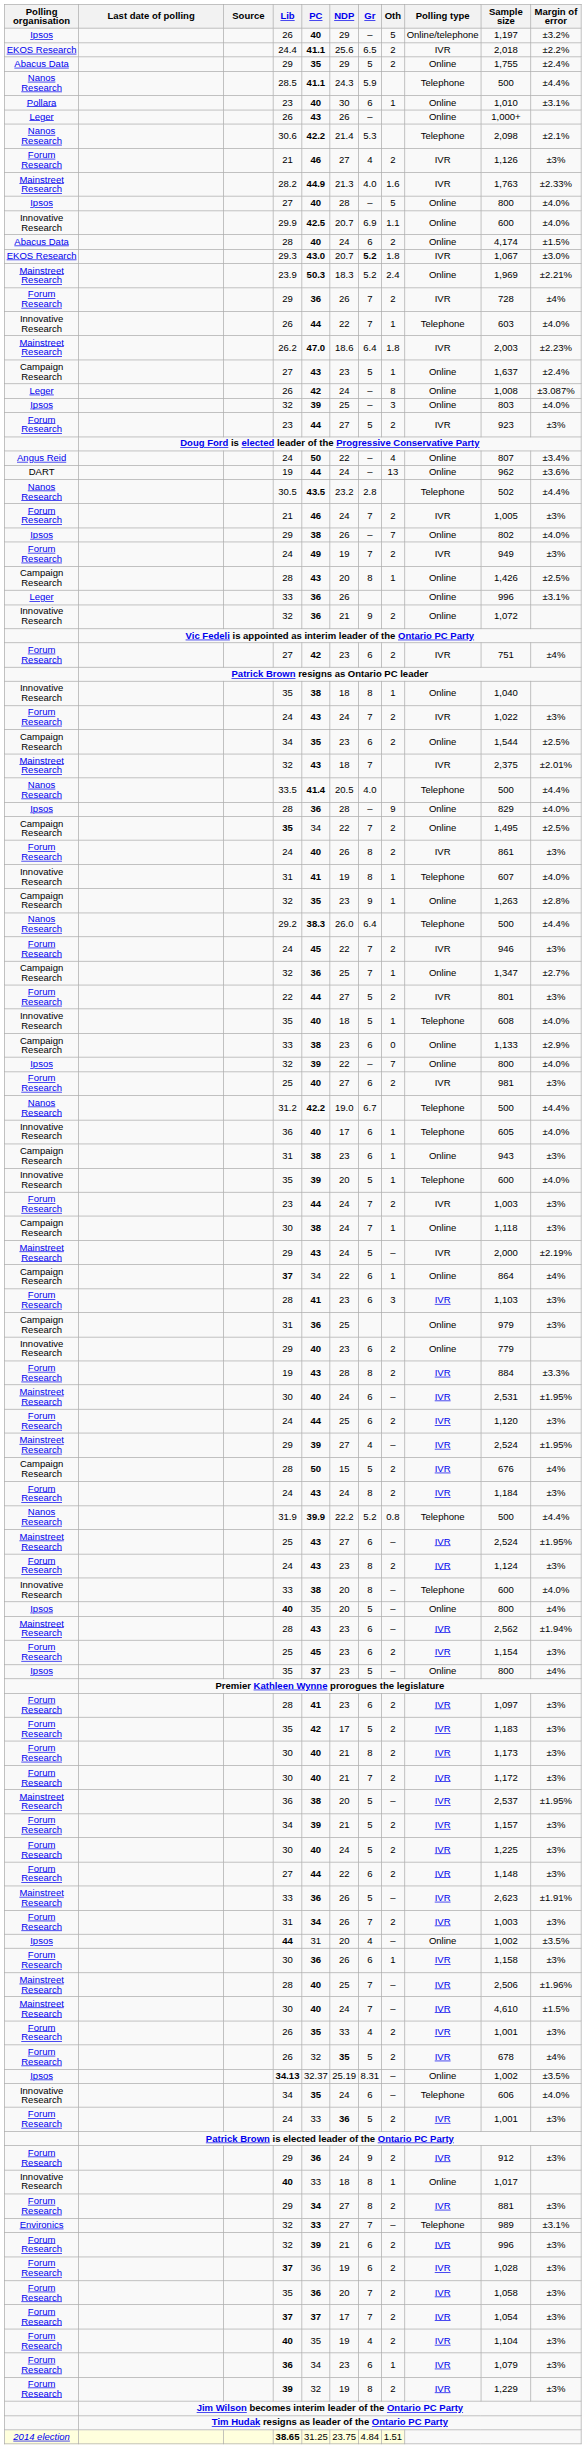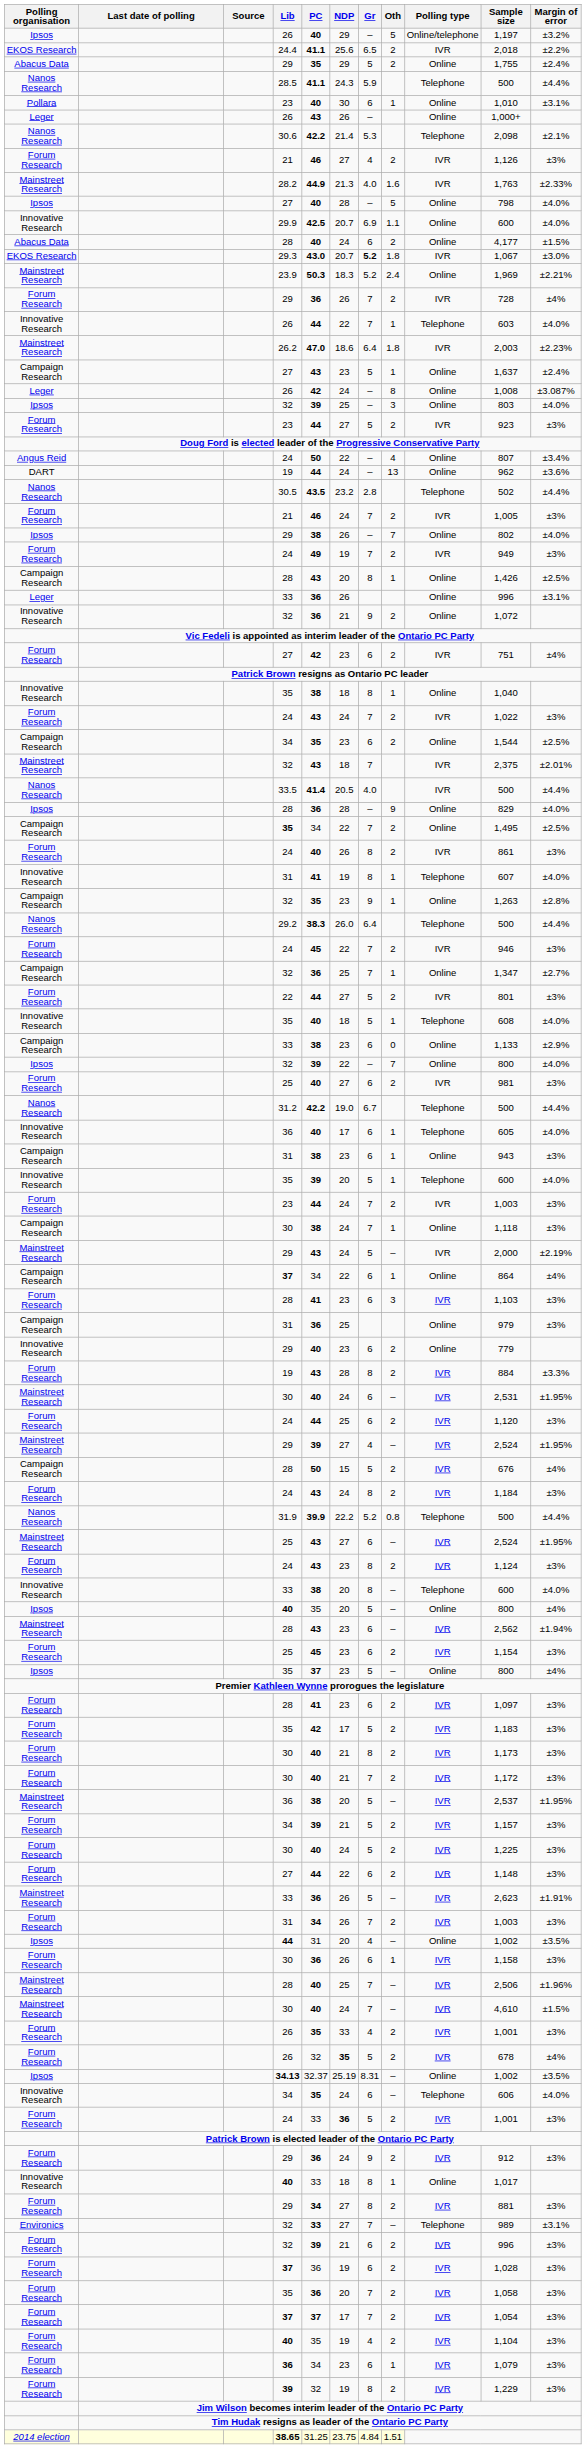(506, 203) 800 -> (506, 203) 798
(506, 241) 4,174 -> (506, 241) 4,177
(443, 789) Telephone -> (443, 789) IVR
